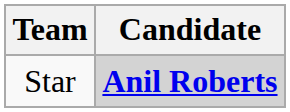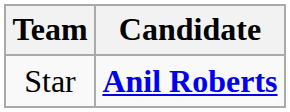(190, 80) lightgrey background -> (190, 80) no background
